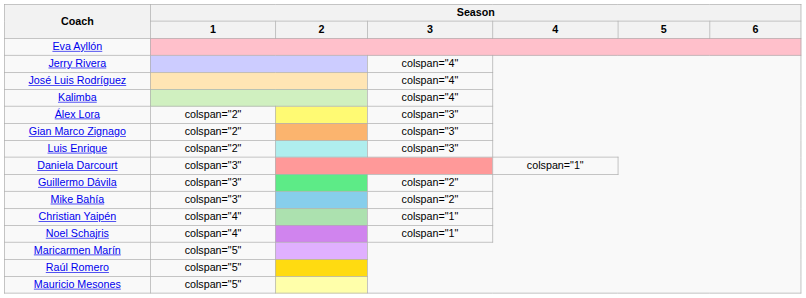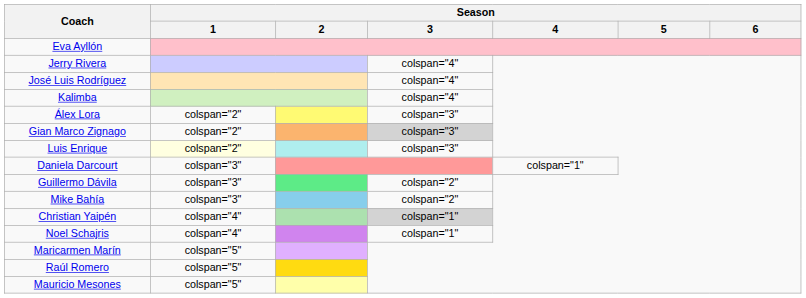(430, 132) no background -> (430, 132) lightgrey background
(213, 149) no background -> (213, 149) lightyellow background
(430, 217) no background -> (430, 217) lightgrey background
